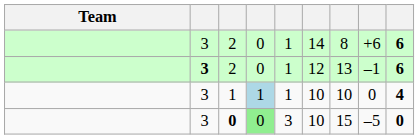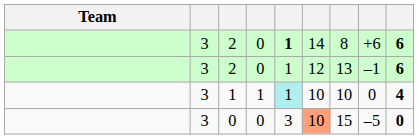(288, 43) normal -> (288, 43) bold
(204, 69) bold -> (204, 69) normal
(260, 95) lightblue background -> (260, 95) no background
(288, 95) no background -> (288, 95) paleturquoise background
(232, 120) bold -> (232, 120) normal
(260, 120) lightgreen background -> (260, 120) no background
(316, 120) no background -> (316, 120) lightsalmon background
